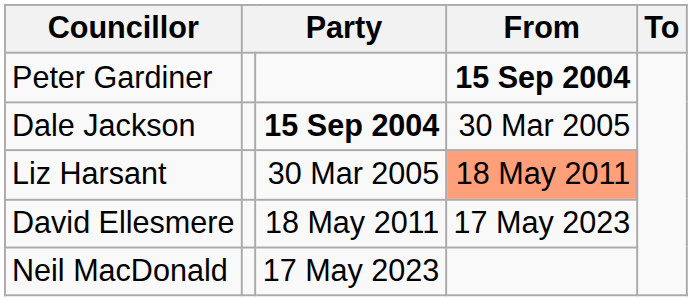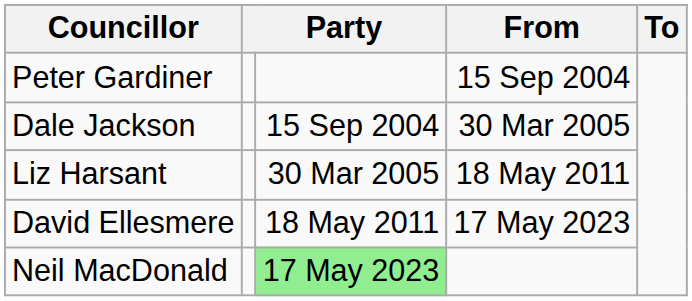(543, 77) bold -> (543, 77) normal
(352, 125) bold -> (353, 125) normal
(543, 174) lightsalmon background -> (543, 174) no background
(351, 271) no background -> (351, 271) lightgreen background
